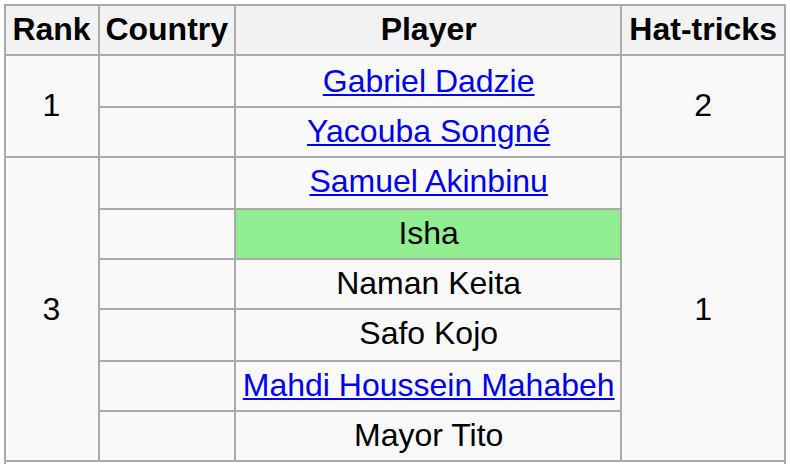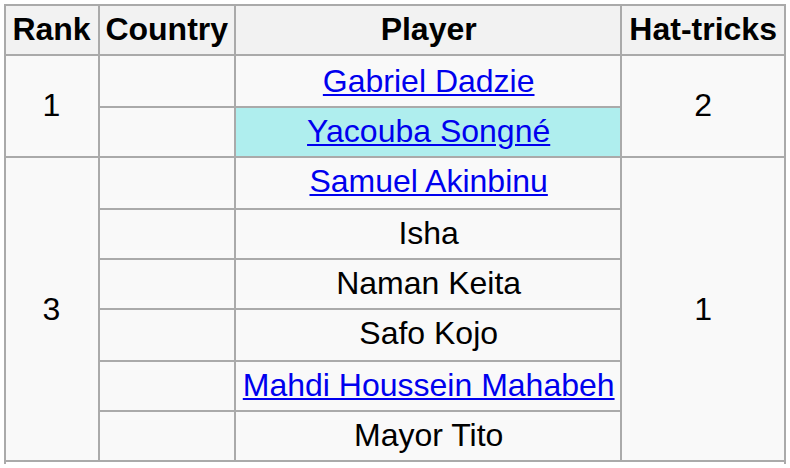(429, 131) no background -> (429, 131) paleturquoise background
(429, 232) lightgreen background -> (429, 232) no background
